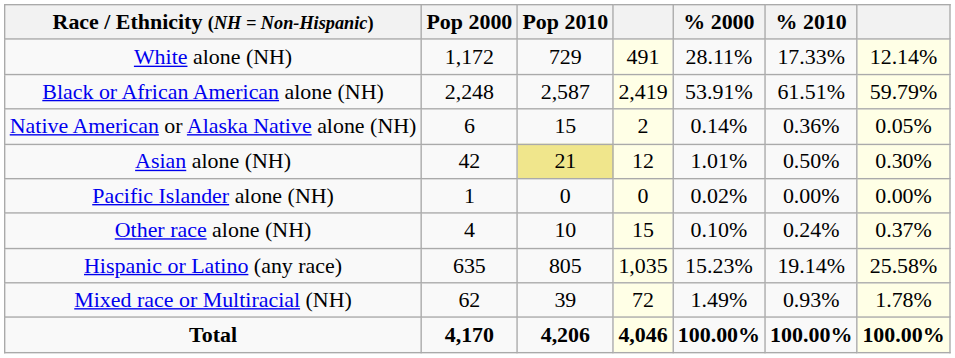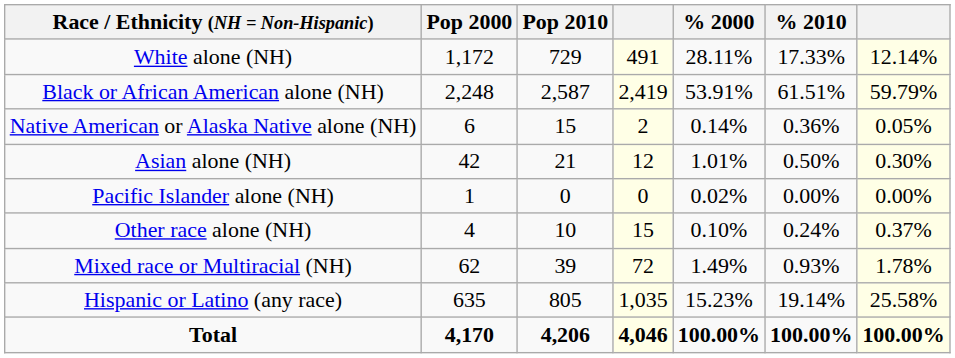(565, 160) khaki background -> (565, 160) no background
rows swapped: (213, 299) <-> (213, 265)
